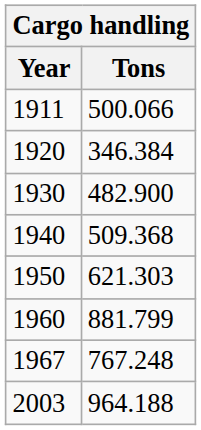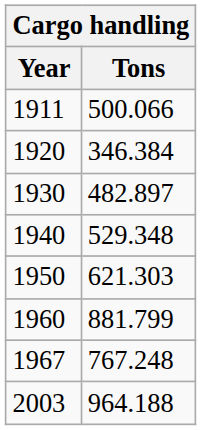(131, 193) 482.900 -> (131, 193) 482.897
(131, 235) 509.368 -> (131, 235) 529.348
